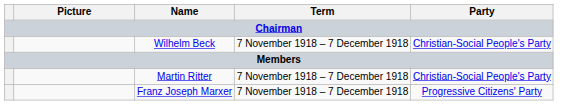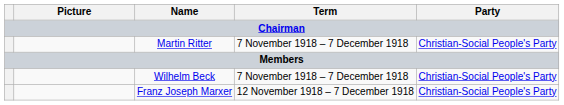rows swapped: (185, 76) <-> (185, 44)
(323, 92) 7 November 1918 – 7 December 1918 -> (325, 92) 12 November 1918 – 7 December 1918
(482, 92) Progressive Citizens' Party -> (488, 92) Christian-Social People's Party
